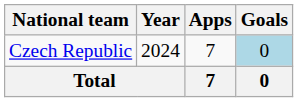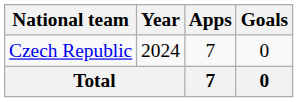(264, 50) lightblue background -> (264, 50) no background
